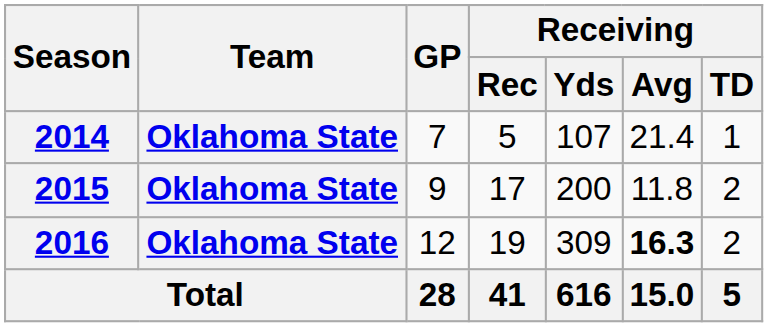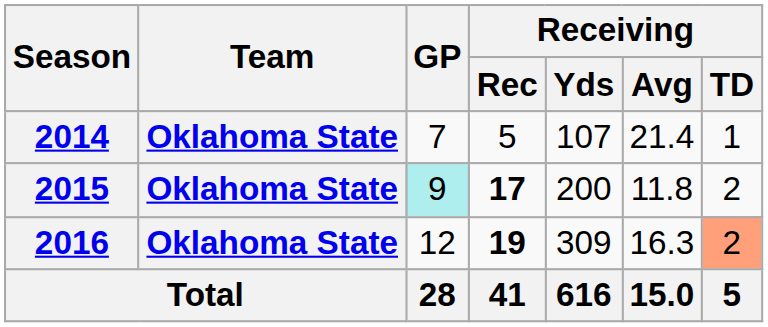(437, 189) no background -> (437, 189) paleturquoise background
(507, 189) normal -> (507, 189) bold
(507, 242) normal -> (507, 242) bold
(662, 242) bold -> (662, 242) normal
(732, 242) no background -> (732, 242) lightsalmon background
